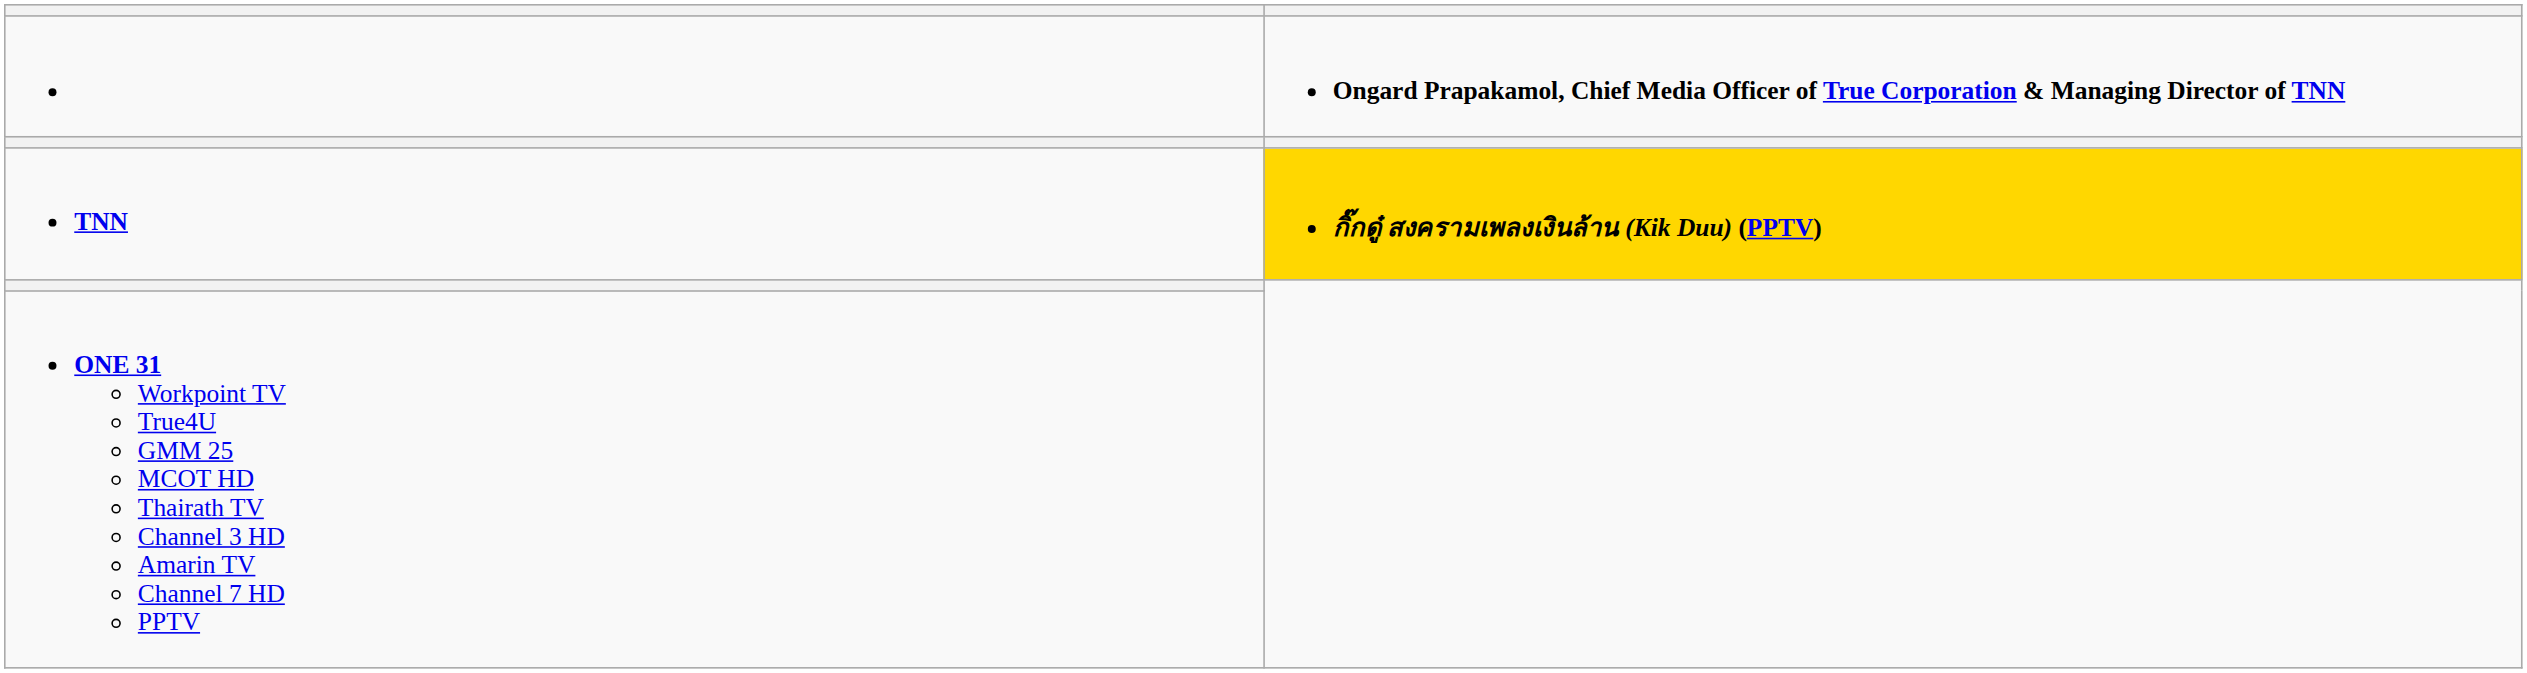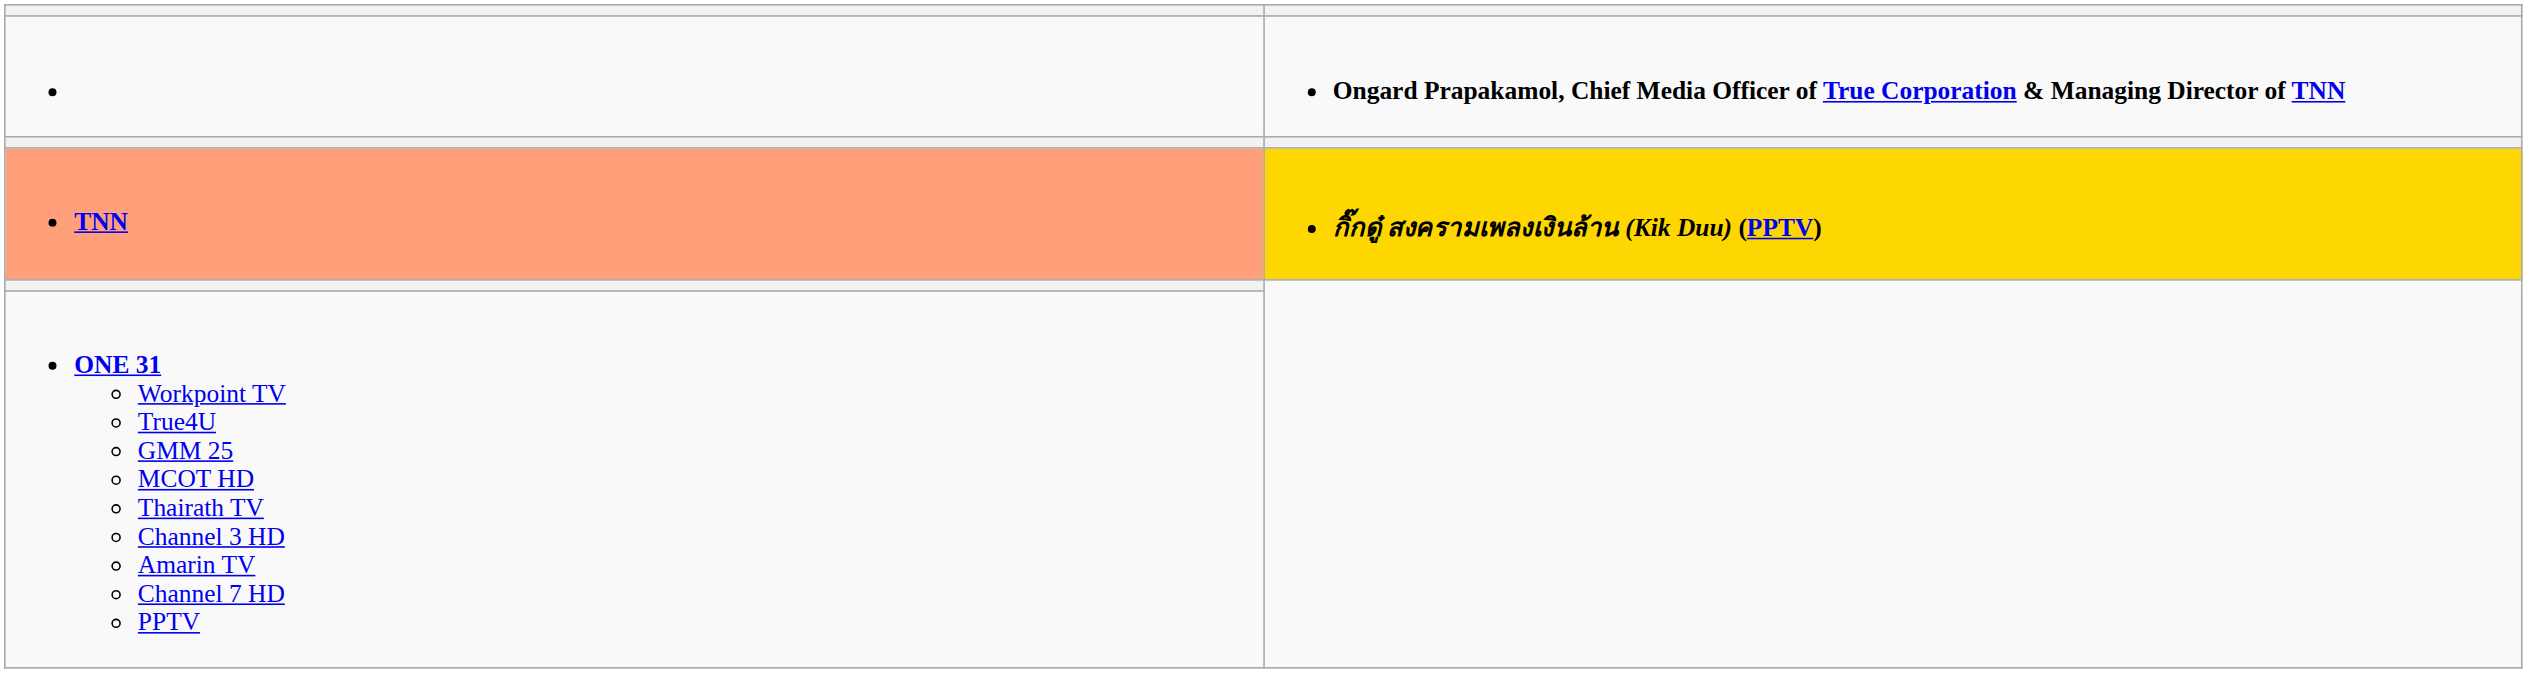(634, 222) no background -> (634, 222) lightsalmon background
